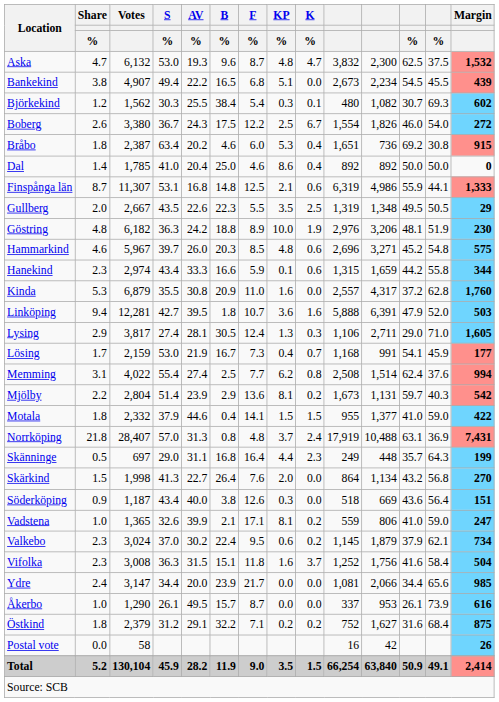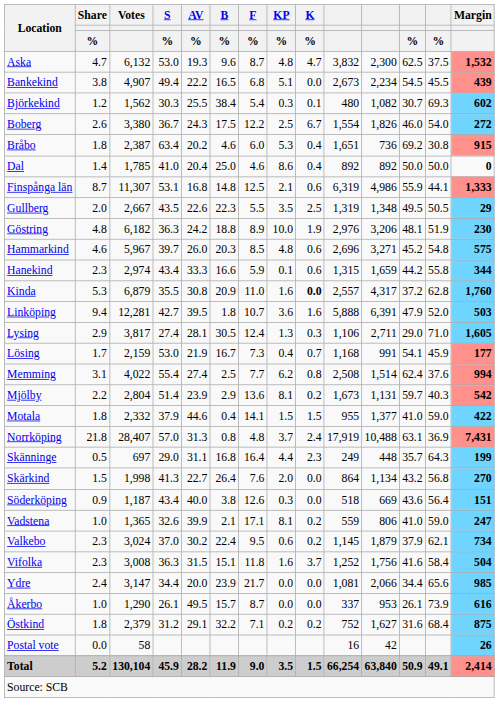(314, 291) normal -> (314, 291) bold
